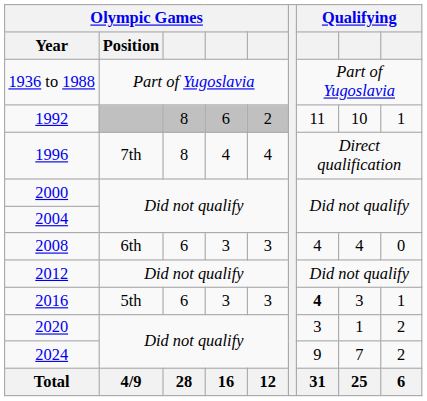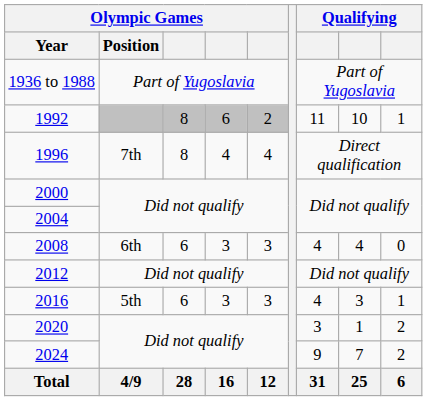(317, 300) bold -> (317, 300) normal
